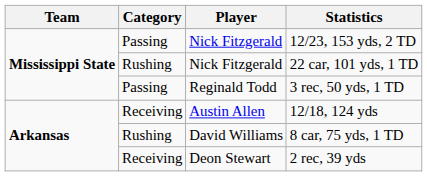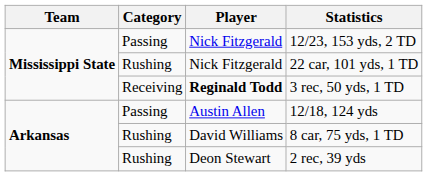(145, 87) Passing -> (152, 87) Receiving
(233, 87) normal -> (236, 87) bold
(152, 111) Receiving -> (145, 111) Passing
(152, 158) Receiving -> (147, 158) Rushing
